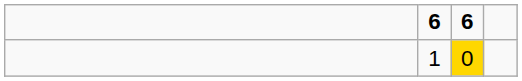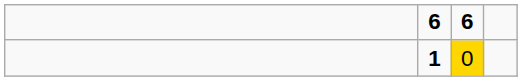(435, 57) normal -> (435, 57) bold
